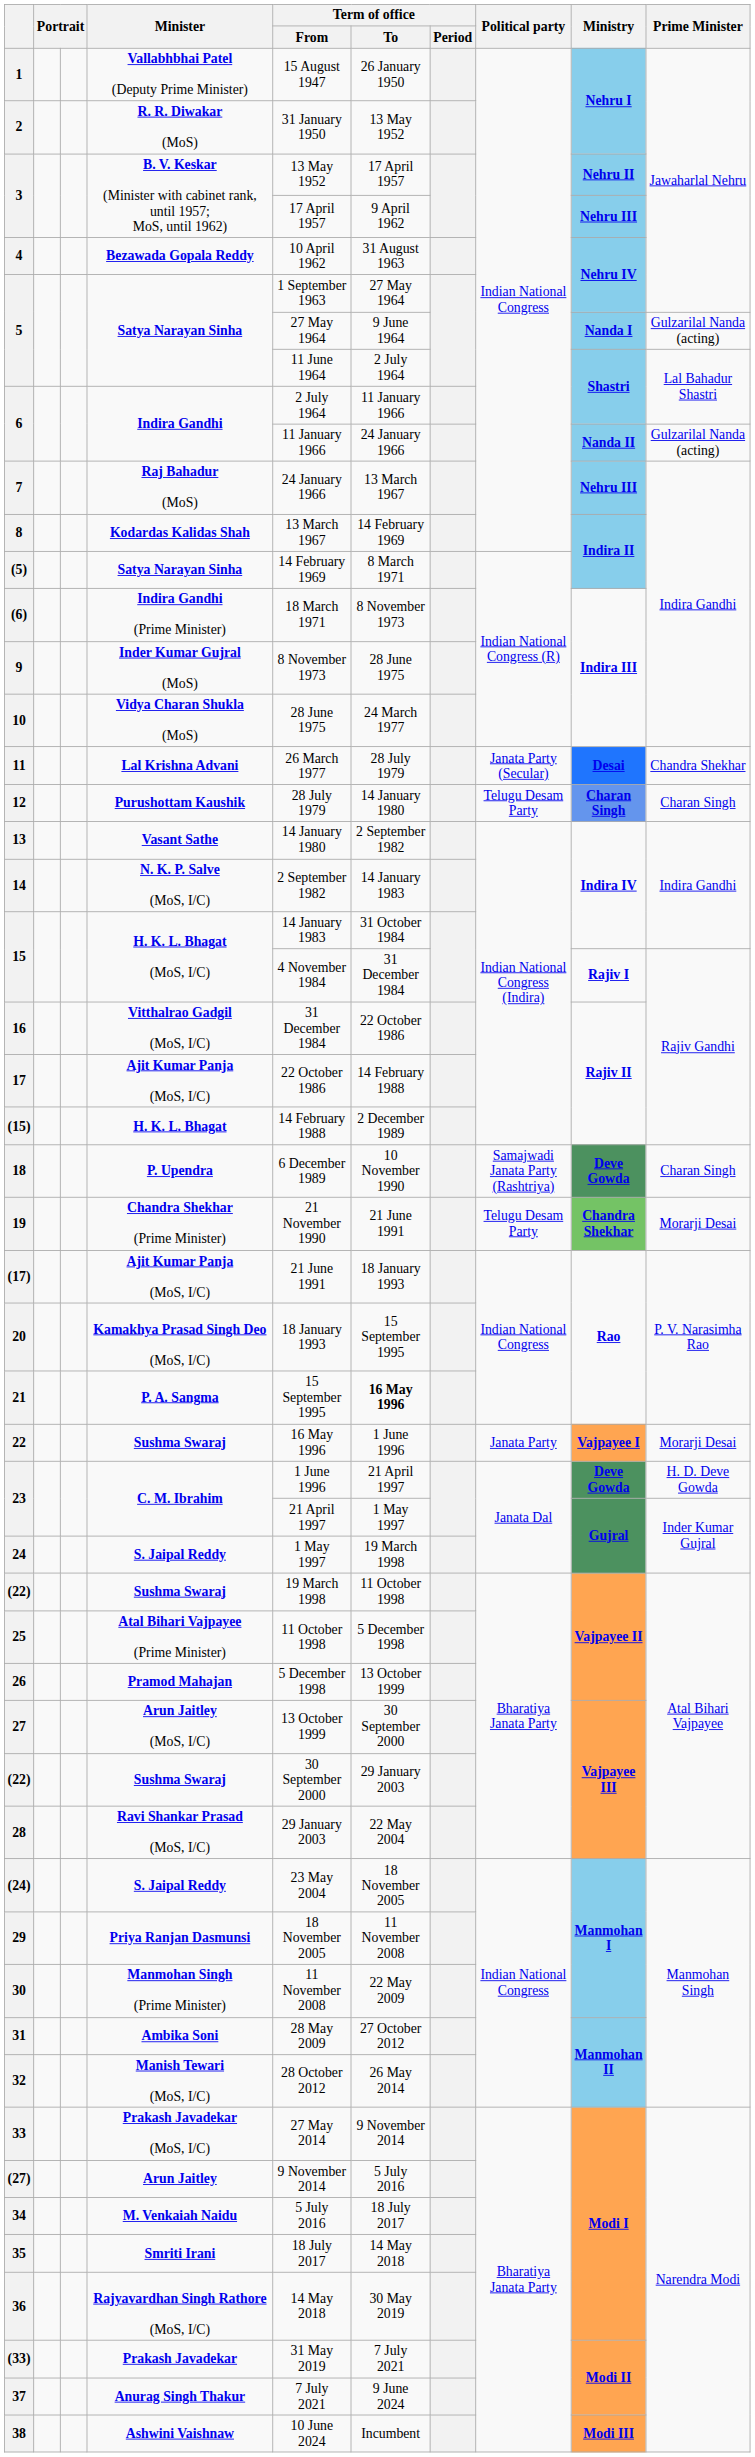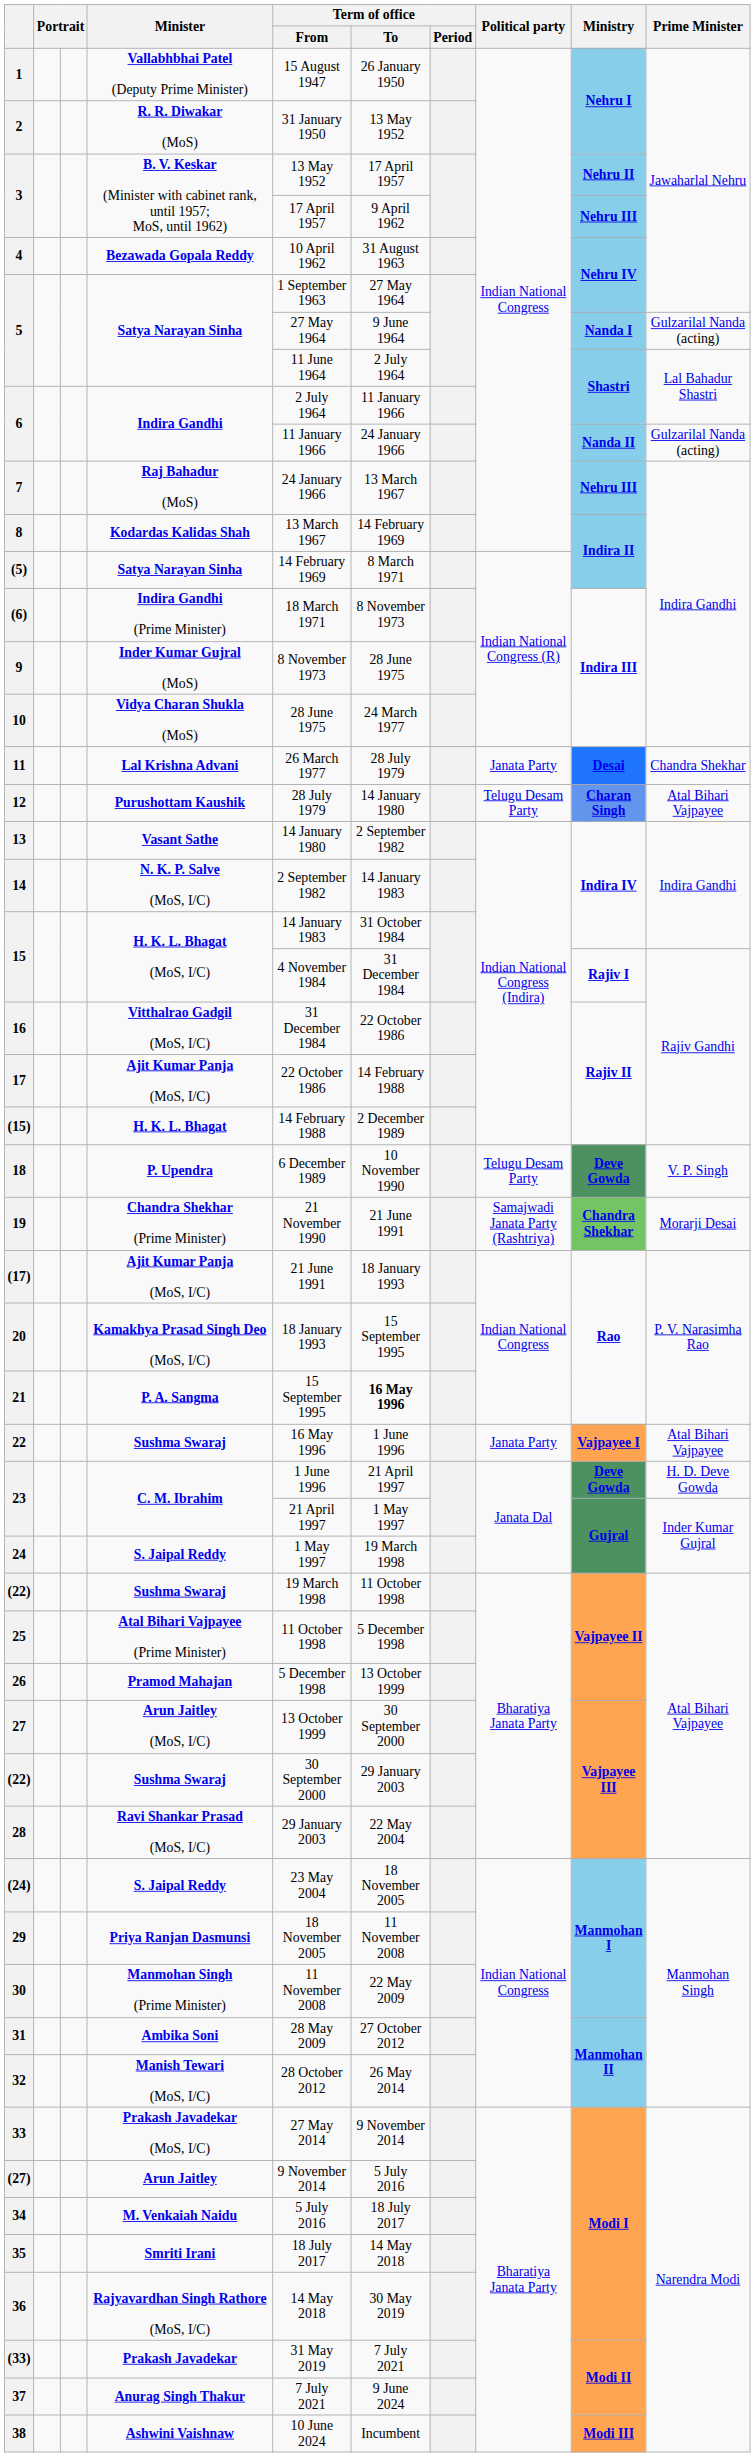(523, 765) Janata Party (Secular) -> (523, 765) Janata Party
(698, 802) Charan Singh -> (698, 802) Atal Bihari Vajpayee
(523, 1171) Samajwadi Janata Party (Rashtriya) -> (523, 1171) Telugu Desam Party
(698, 1171) Charan Singh -> (698, 1171) V. P. Singh
(523, 1223) Telugu Desam Party -> (523, 1223) Samajwadi Janata Party (Rashtriya)
(698, 1442) Morarji Desai -> (698, 1442) Atal Bihari Vajpayee
